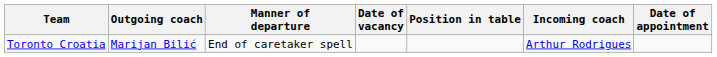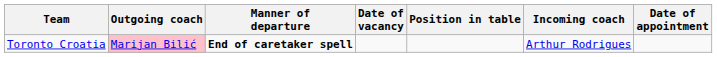(154, 44) no background -> (154, 44) pink background
(280, 44) normal -> (280, 44) bold
